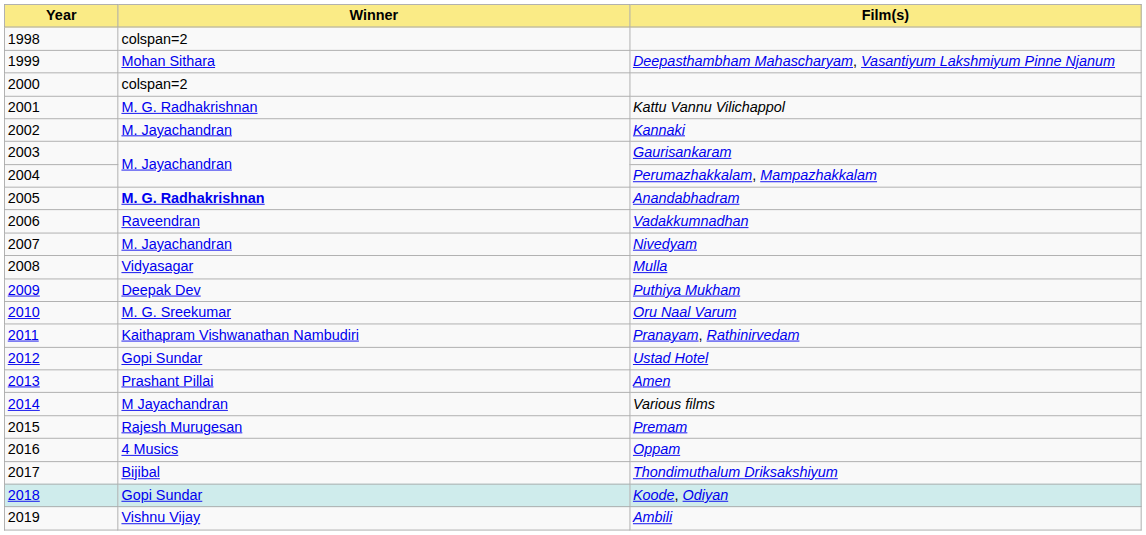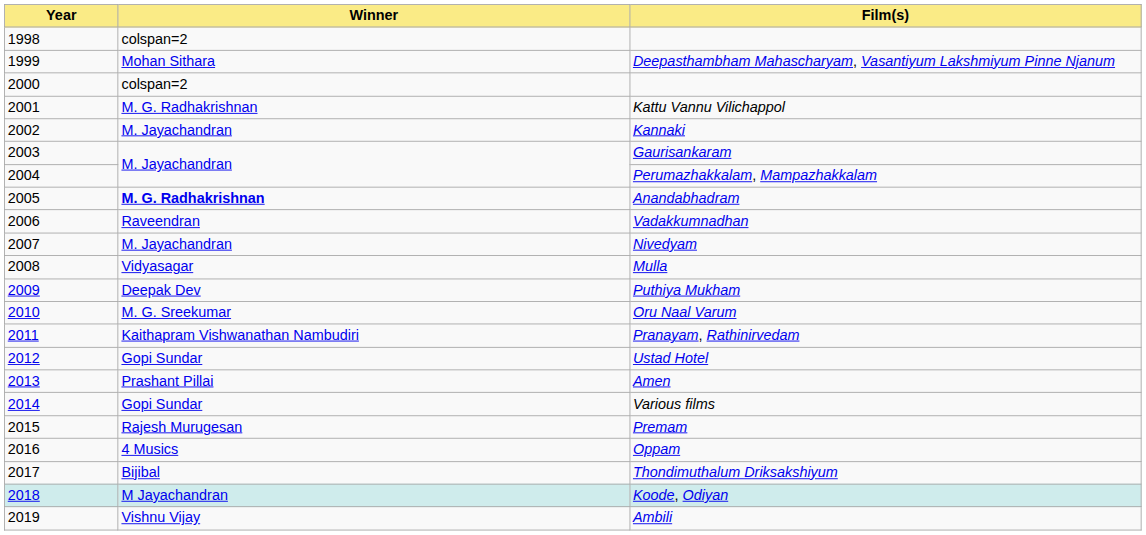(175, 404) M Jayachandran -> (162, 404) Gopi Sundar
(162, 495) Gopi Sundar -> (175, 495) M Jayachandran
